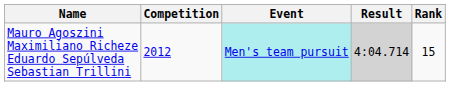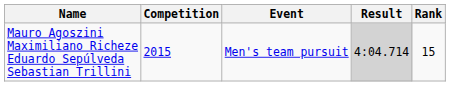(157, 52) 2012 -> (157, 52) 2015
(287, 52) paleturquoise background -> (287, 52) no background
